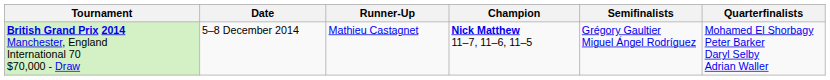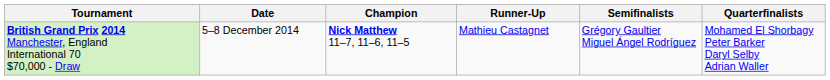columns swapped: (514, 13) <-> (387, 13)
